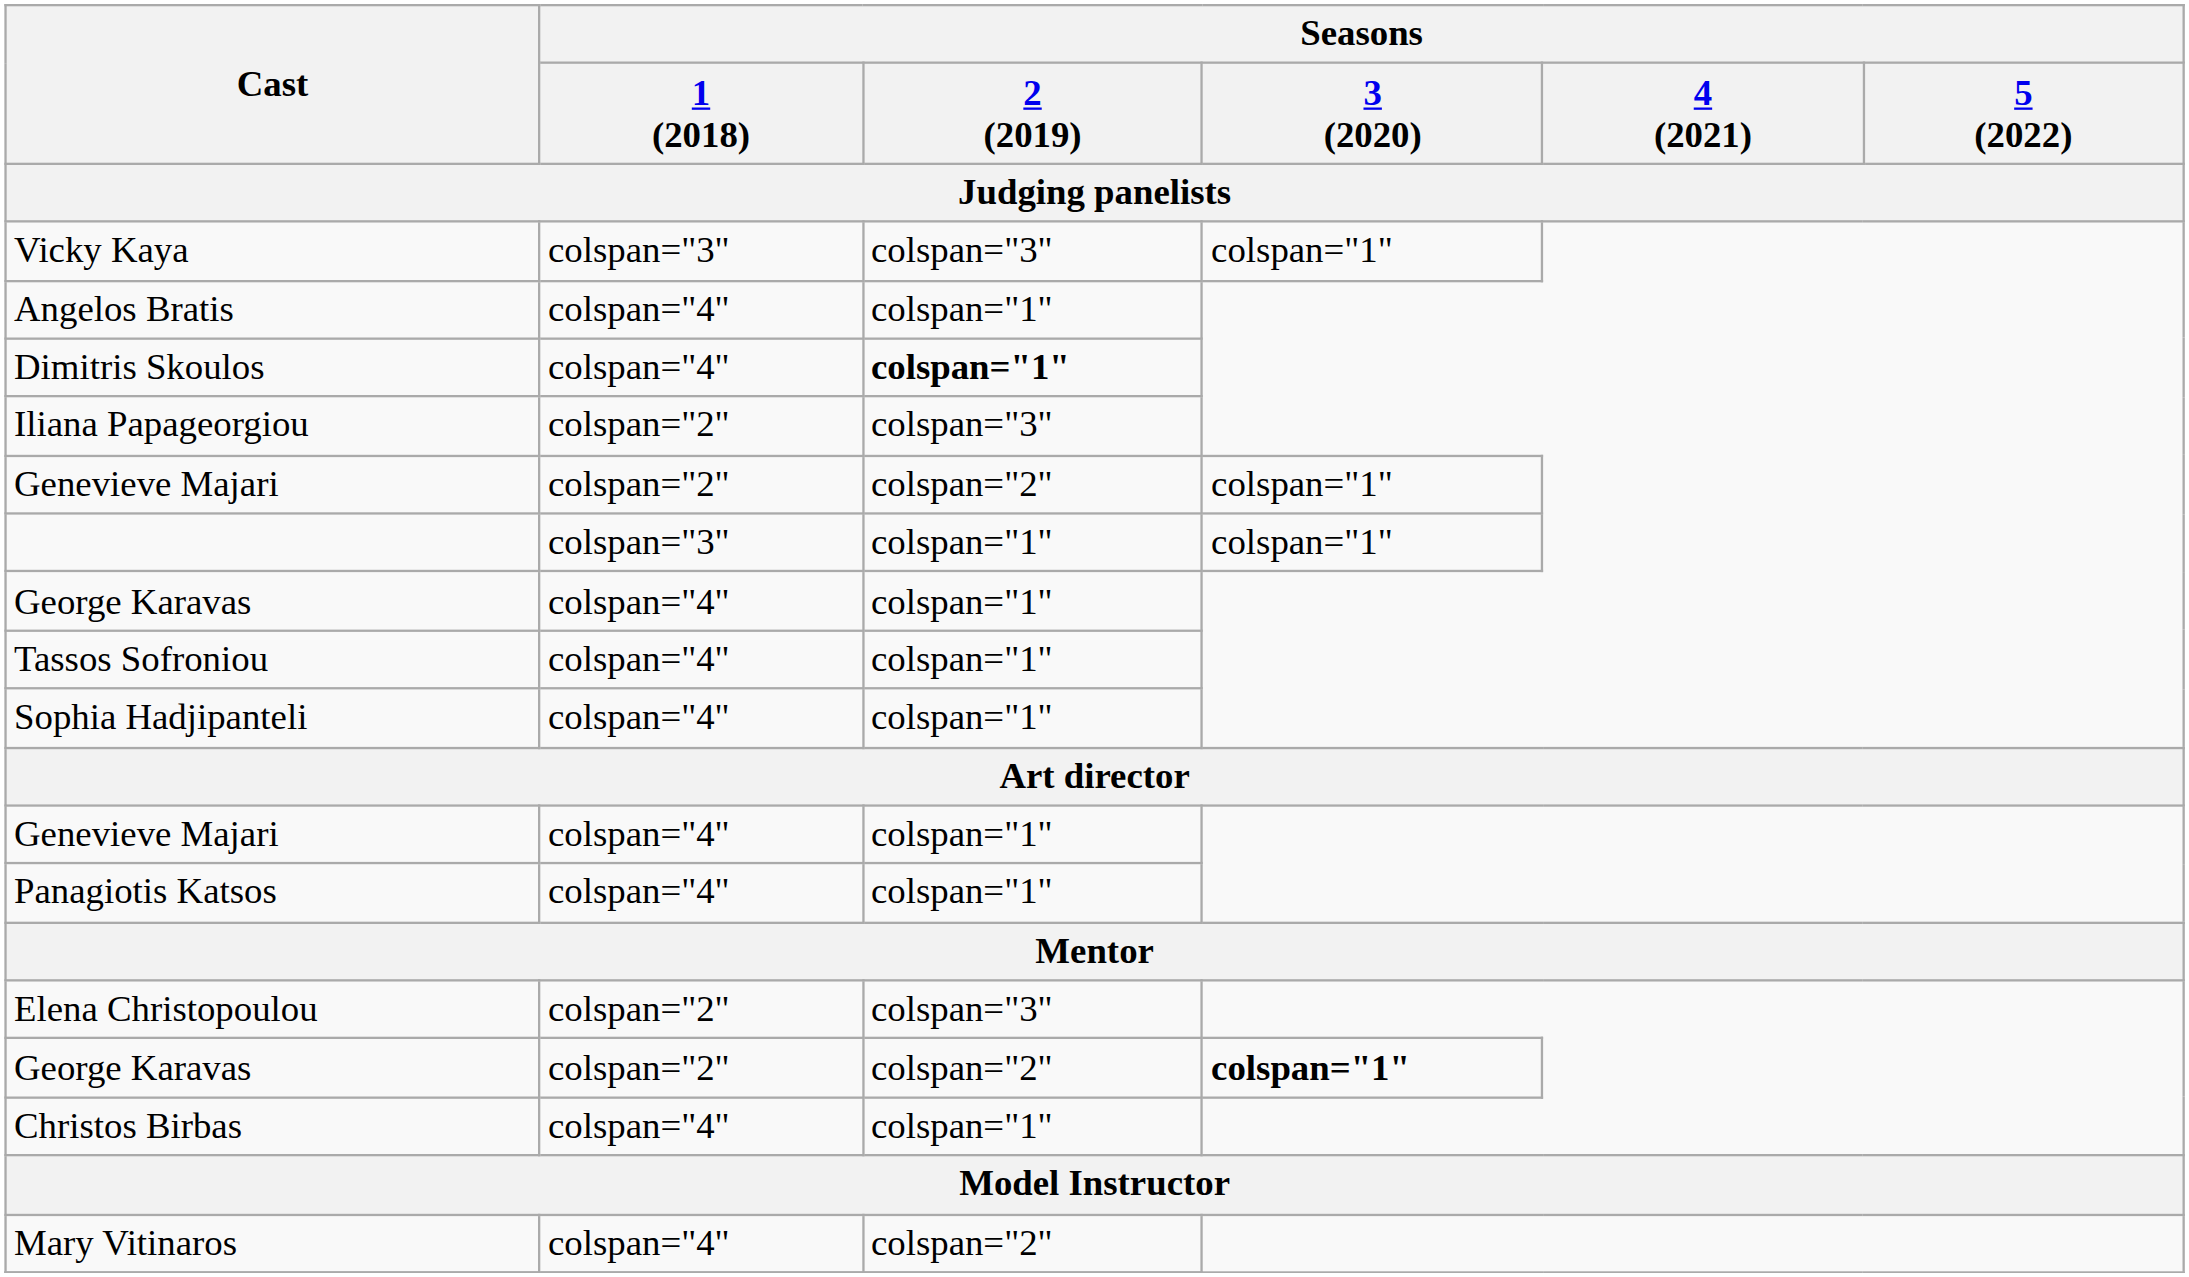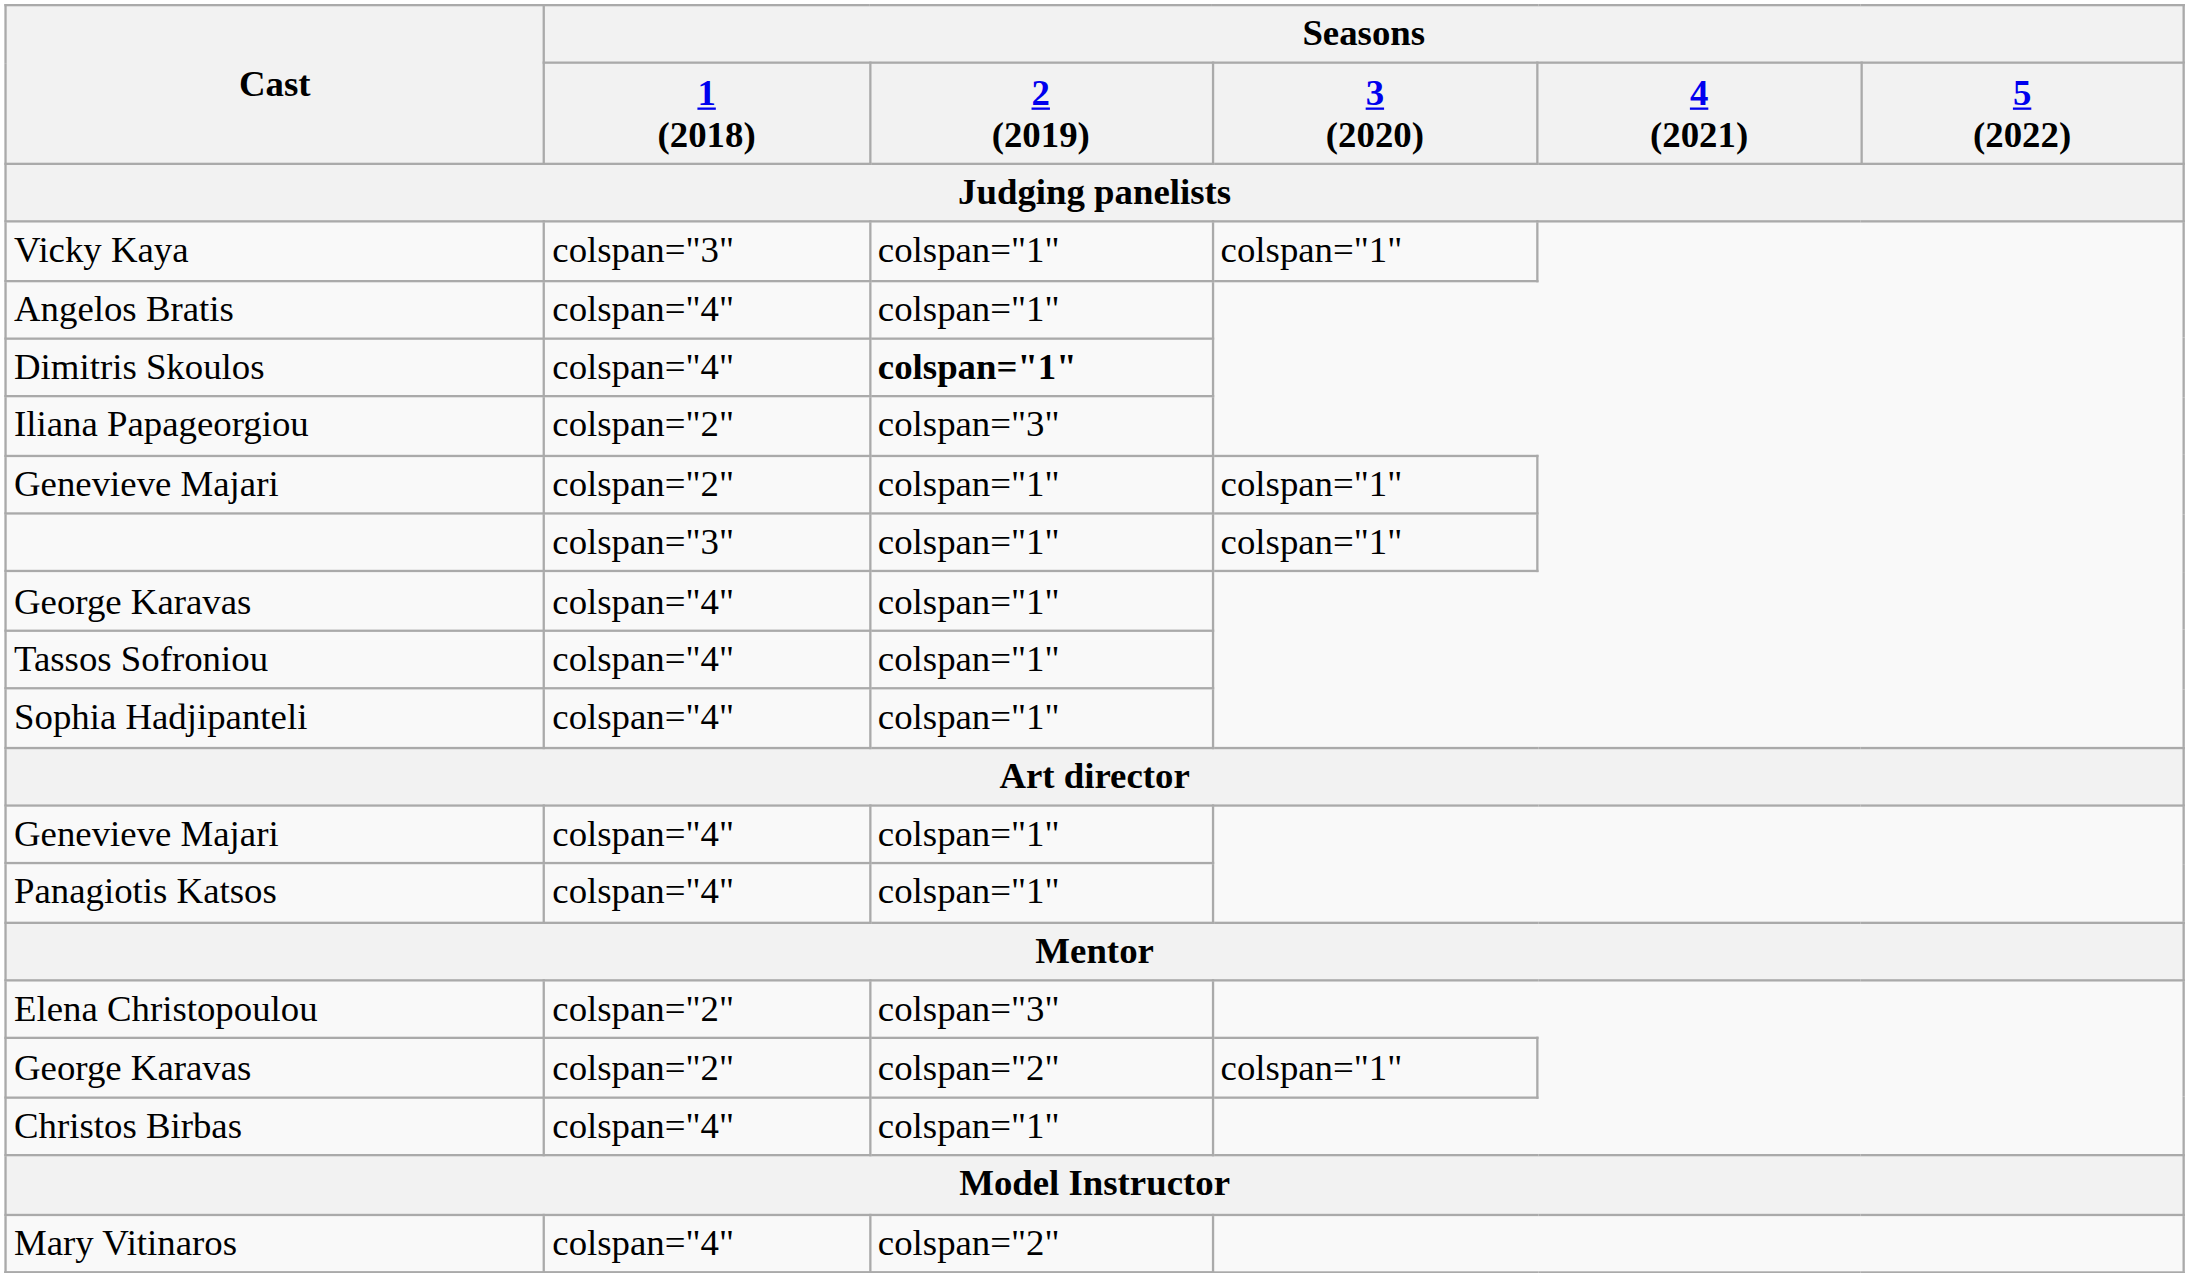(962, 250) colspan="3" -> (969, 250) colspan="1"
(962, 483) colspan="2" -> (969, 483) colspan="1"
(1311, 1067) bold -> (1311, 1067) normal
